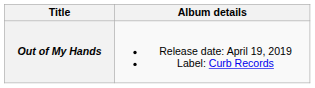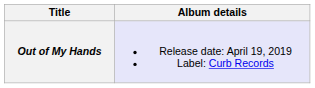(212, 58) no background -> (212, 58) lavender background
